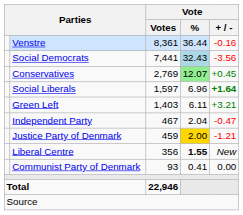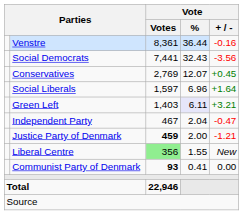(195, 58) lightblue background -> (195, 58) no background
(195, 74) lightgreen background -> (195, 74) no background
(224, 89) bold -> (224, 89) normal
(198, 105) no background -> (198, 105) lavender background
(170, 136) normal -> (170, 136) bold
(198, 136) gold background -> (198, 136) no background
(170, 151) no background -> (170, 151) lightgreen background
(198, 151) bold -> (198, 151) normal
(173, 167) normal -> (173, 167) bold
